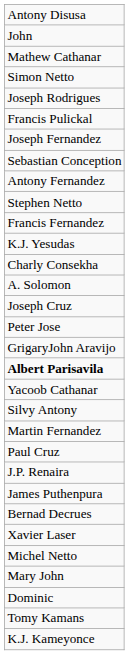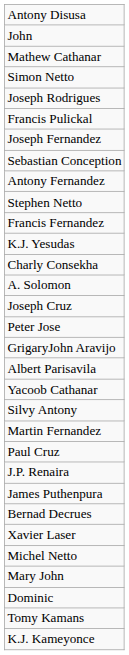(55, 368) bold -> (52, 368) normal
